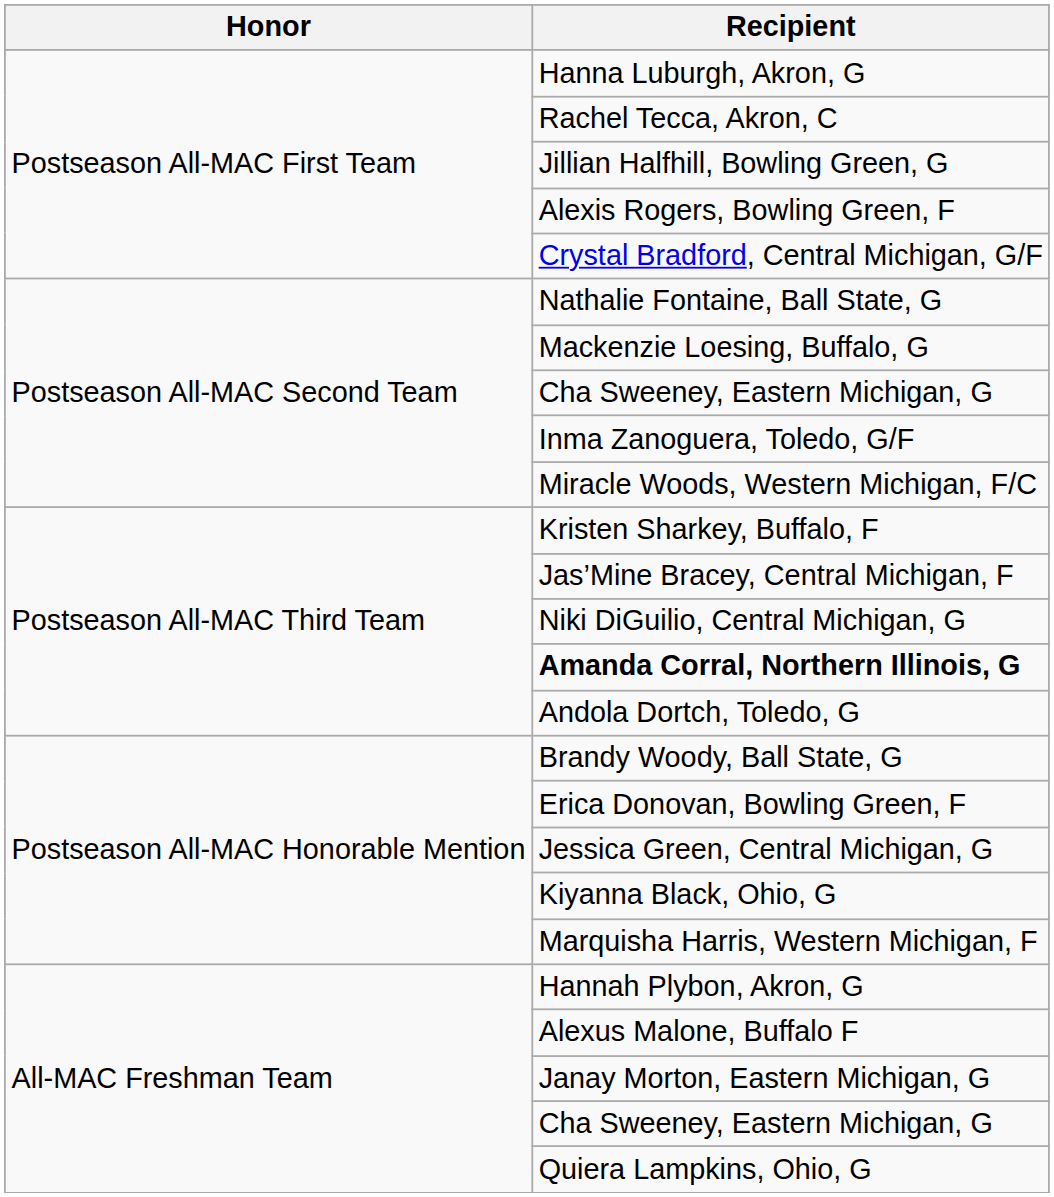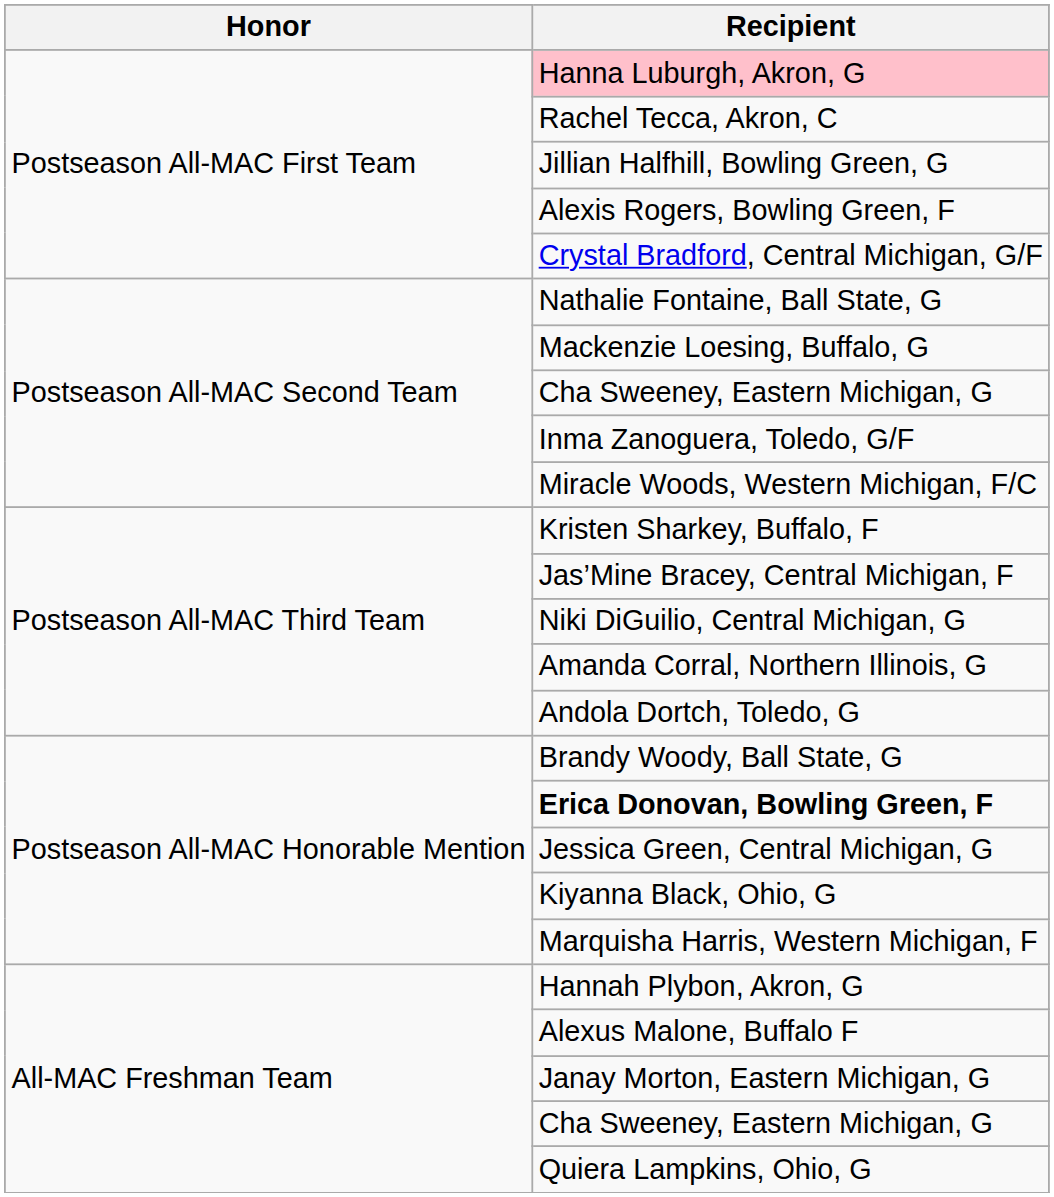(702, 73) no background -> (702, 73) pink background
(780, 666) bold -> (763, 666) normal
(752, 803) normal -> (766, 803) bold
